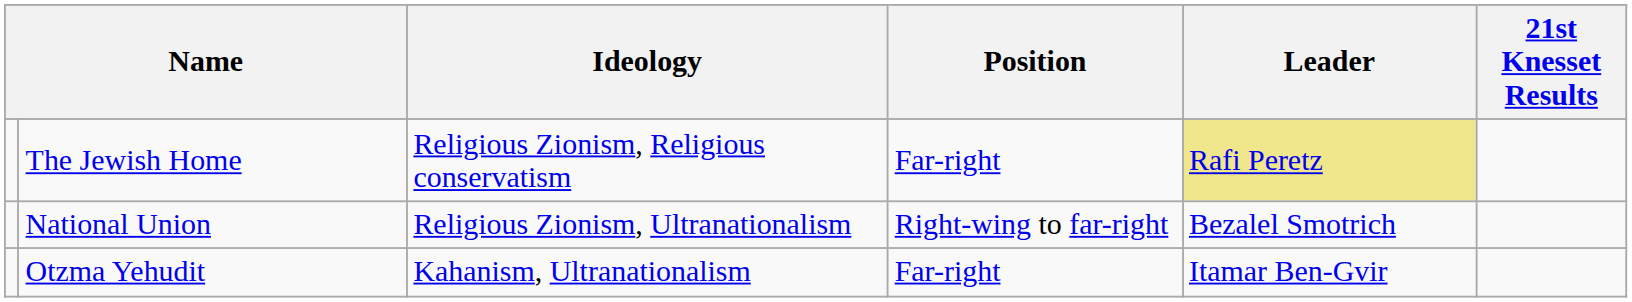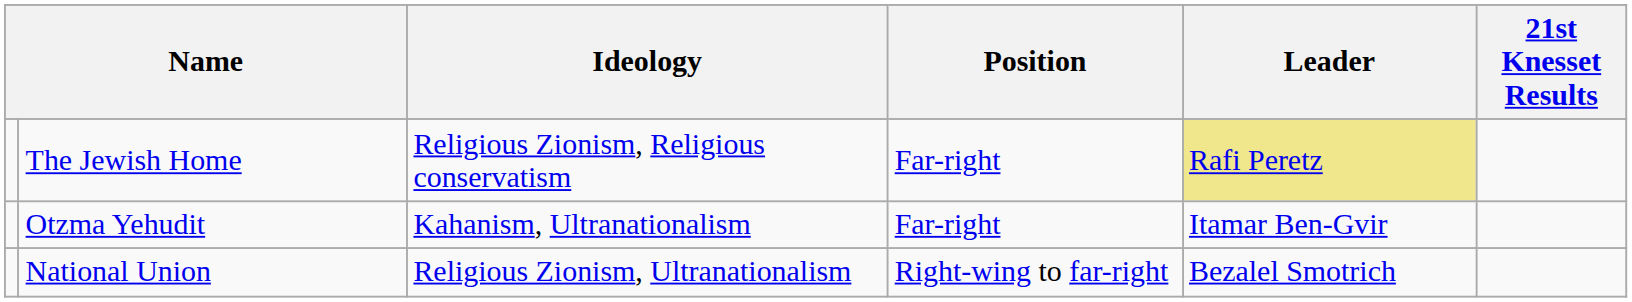rows swapped: (118, 224) <-> (115, 271)
